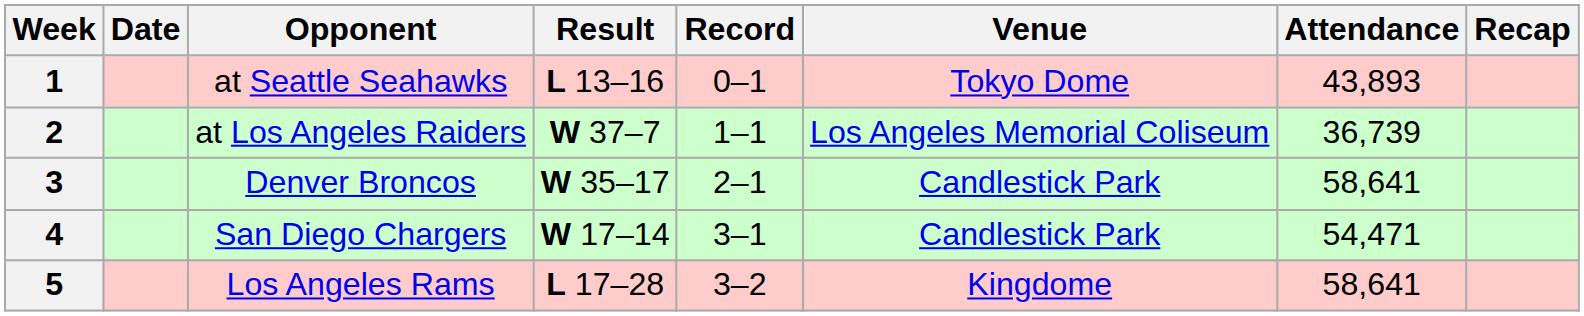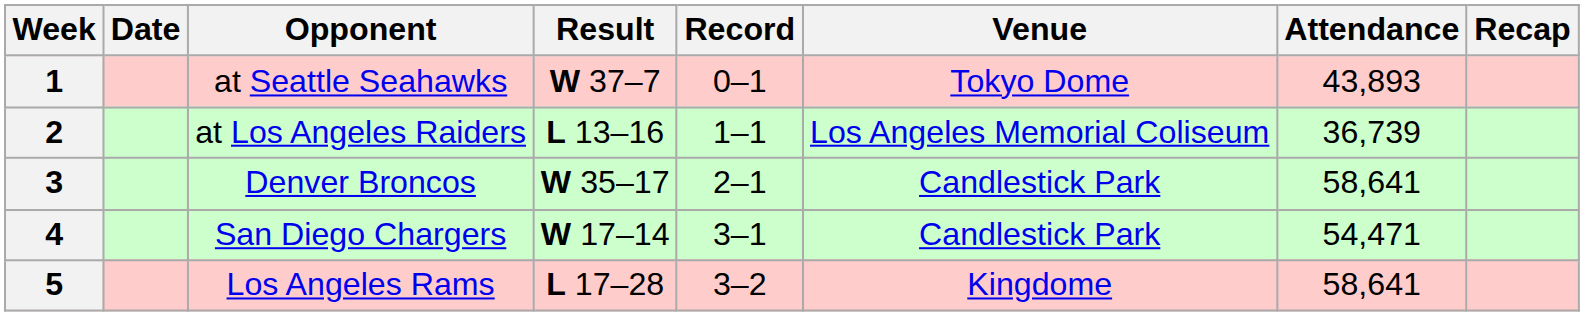(605, 81) L 13–16 -> (605, 81) W 37–7
(605, 132) W 37–7 -> (605, 132) L 13–16
